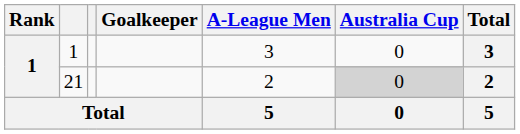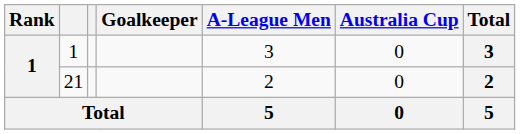(399, 81) lightgrey background -> (399, 81) no background
